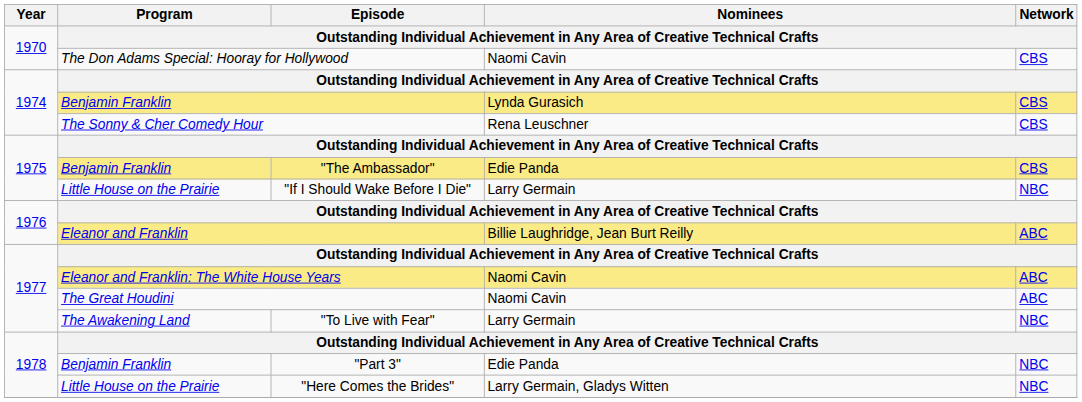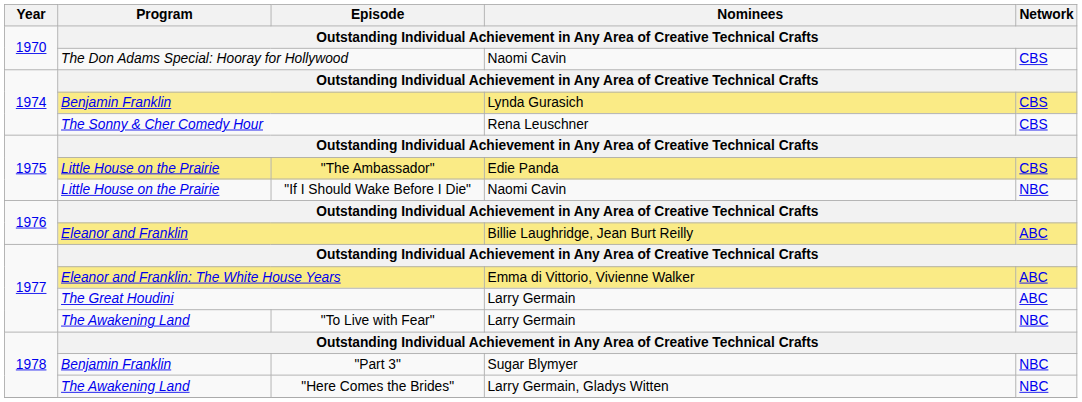(116, 168) Benjamin Franklin -> (140, 168) Little House on the Prairie
(531, 189) Larry Germain -> (527, 189) Naomi Cavin
(527, 277) Naomi Cavin -> (591, 277) Emma di Vittorio, Vivienne Walker
(527, 299) Naomi Cavin -> (531, 299) Larry Germain
(523, 364) Edie Panda -> (533, 364) Sugar Blymyer
(140, 386) Little House on the Prairie -> (125, 386) The Awakening Land
